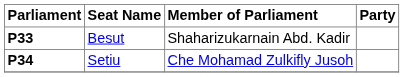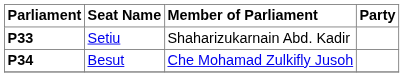(106, 38) Besut -> (104, 38) Setiu
(104, 60) Setiu -> (106, 60) Besut
